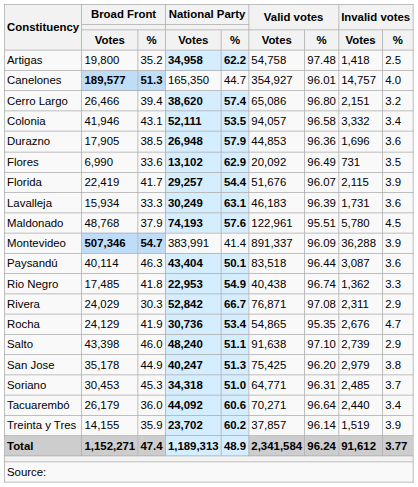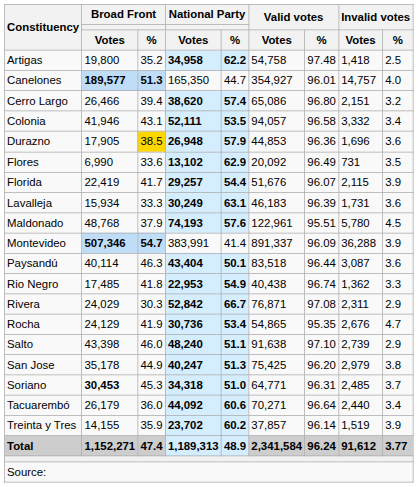(152, 141) no background -> (152, 141) gold background
(102, 385) normal -> (102, 385) bold
